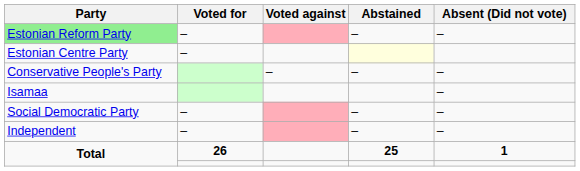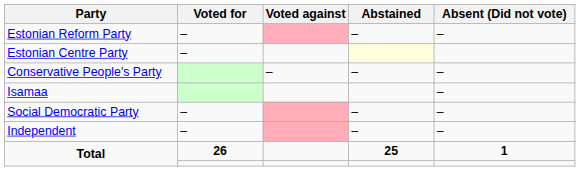(69, 33) lightgreen background -> (69, 33) no background
